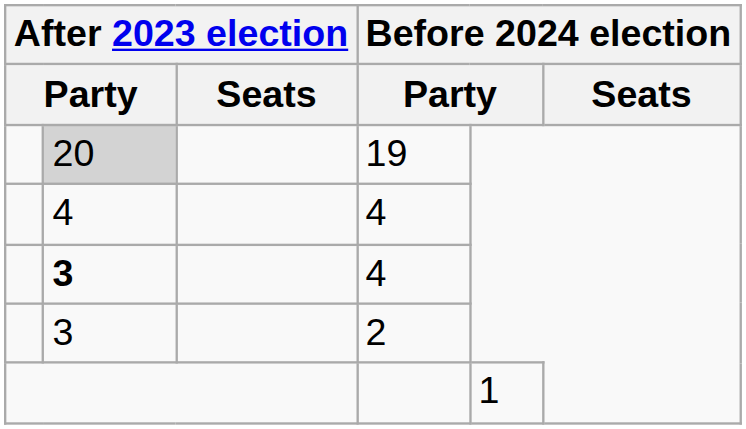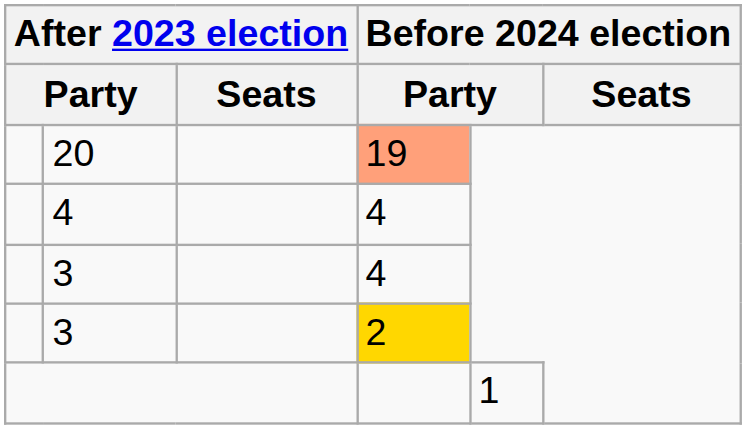(73, 153) lightgrey background -> (73, 153) no background
(386, 153) no background -> (386, 153) lightsalmon background
(63, 272) bold -> (63, 272) normal
(376, 332) no background -> (376, 332) gold background
